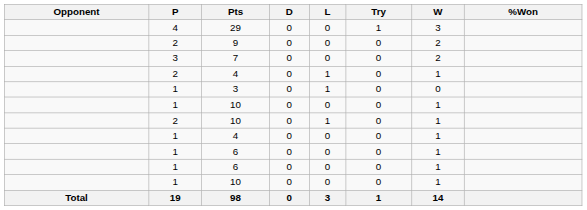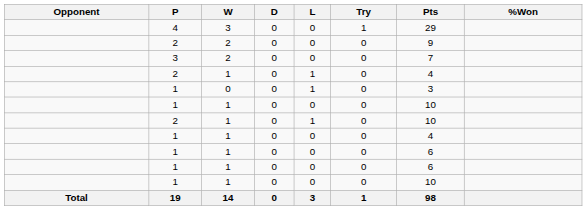columns swapped: (438, 12) <-> (235, 12)
